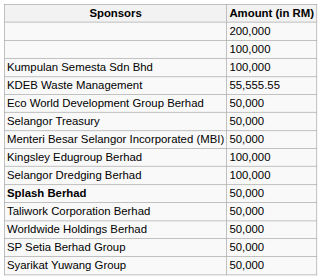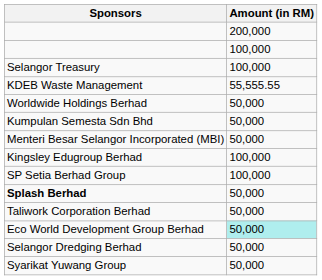(80, 67) Kumpulan Semesta Sdn Bhd -> (53, 67) Selangor Treasury
(105, 103) Eco World Development Group Berhad -> (77, 103) Worldwide Holdings Berhad
(53, 121) Selangor Treasury -> (80, 121) Kumpulan Semesta Sdn Bhd
(74, 175) Selangor Dredging Berhad -> (66, 175) SP Setia Berhad Group
(77, 229) Worldwide Holdings Berhad -> (105, 229) Eco World Development Group Berhad
(247, 229) no background -> (247, 229) paleturquoise background
(66, 247) SP Setia Berhad Group -> (74, 247) Selangor Dredging Berhad
